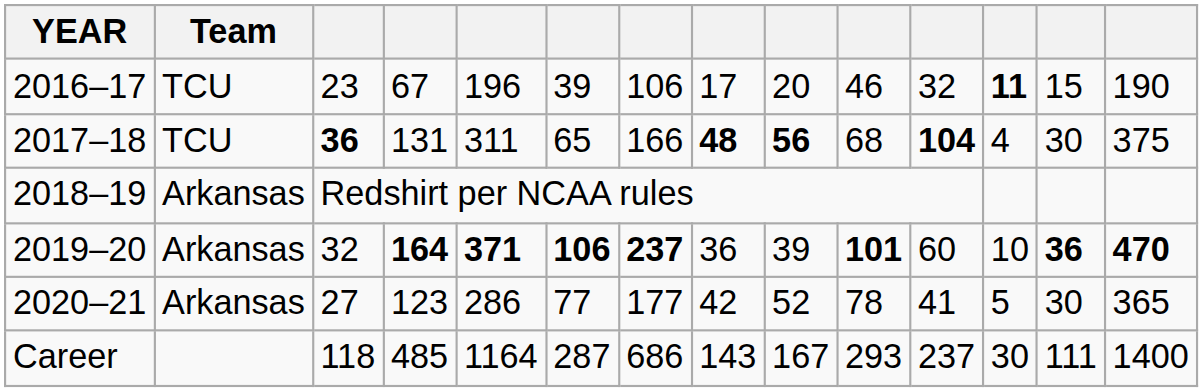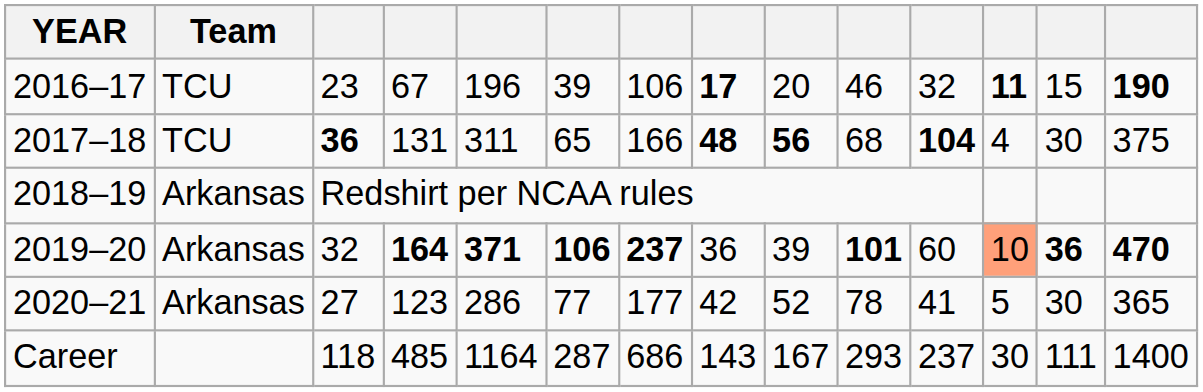(718, 85) normal -> (718, 85) bold
(1141, 85) normal -> (1141, 85) bold
(1010, 248) no background -> (1010, 248) lightsalmon background
